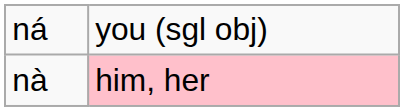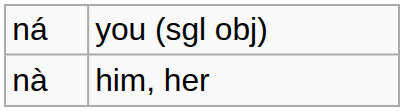(152, 79) pink background -> (152, 79) no background
